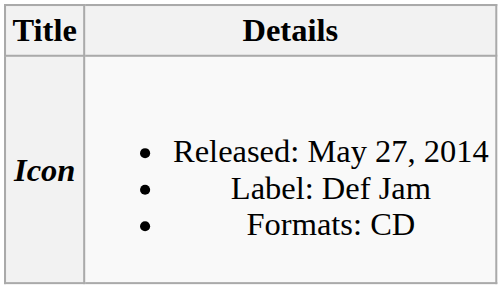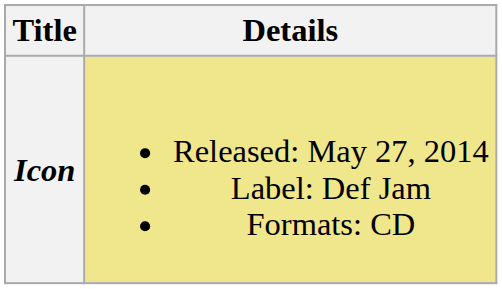(290, 188) no background -> (290, 188) khaki background
